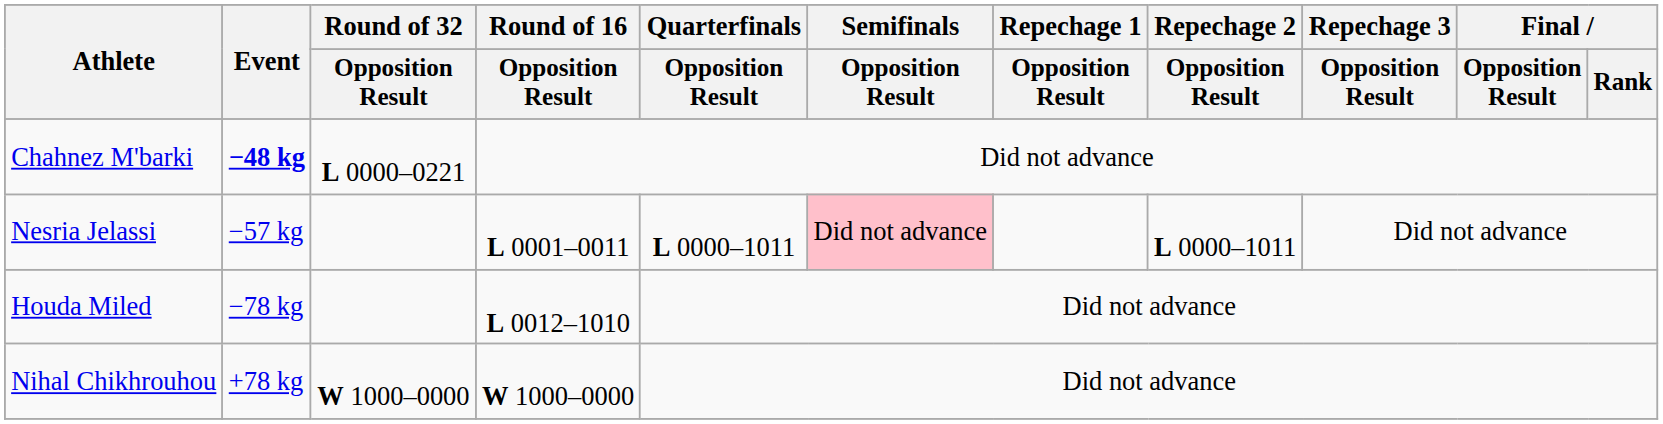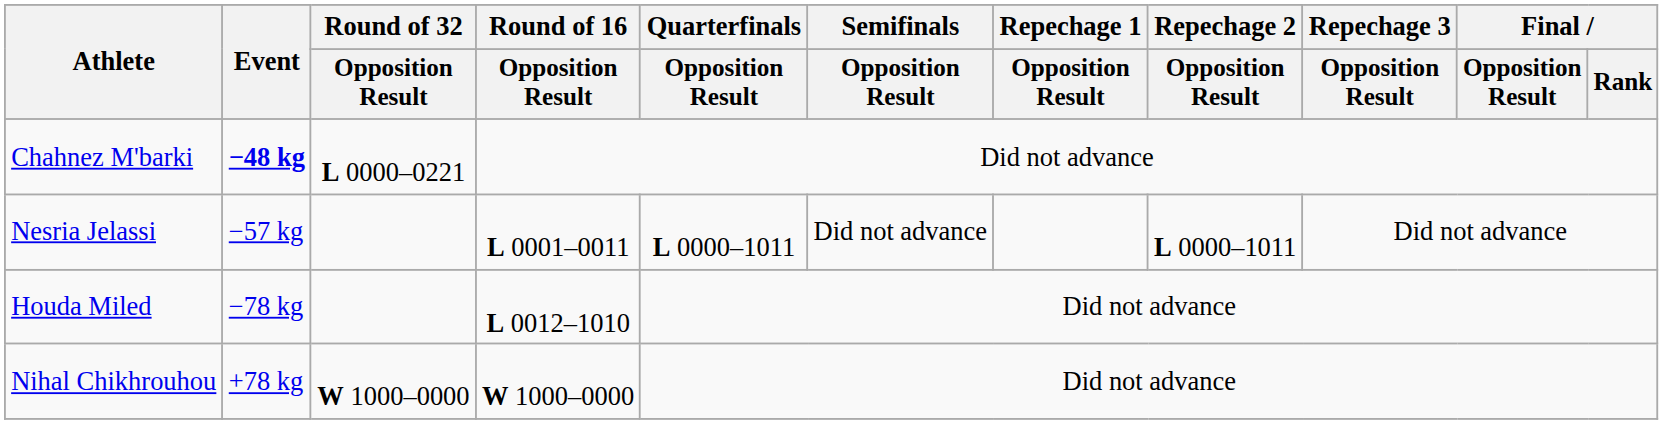(900, 231) pink background -> (900, 231) no background
